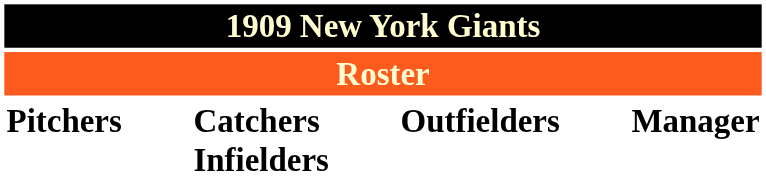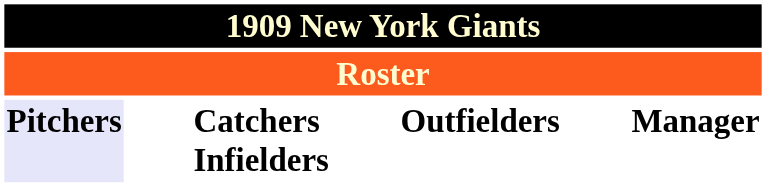(64, 120) no background -> (64, 120) lavender background
